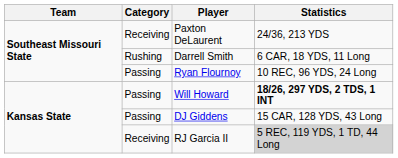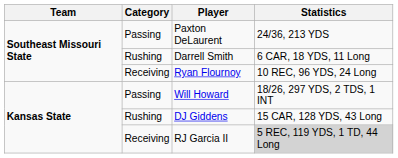(147, 34) Receiving -> (143, 34) Passing
(143, 73) Passing -> (147, 73) Receiving
(316, 95) bold -> (316, 95) normal
(143, 117) Passing -> (143, 117) Rushing
